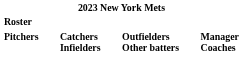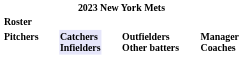(80, 42) no background -> (80, 42) lavender background
